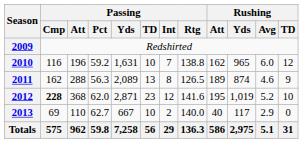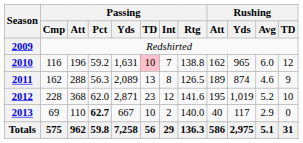(150, 63) no background -> (150, 63) pink background
(54, 96) bold -> (54, 96) normal
(100, 113) normal -> (100, 113) bold
